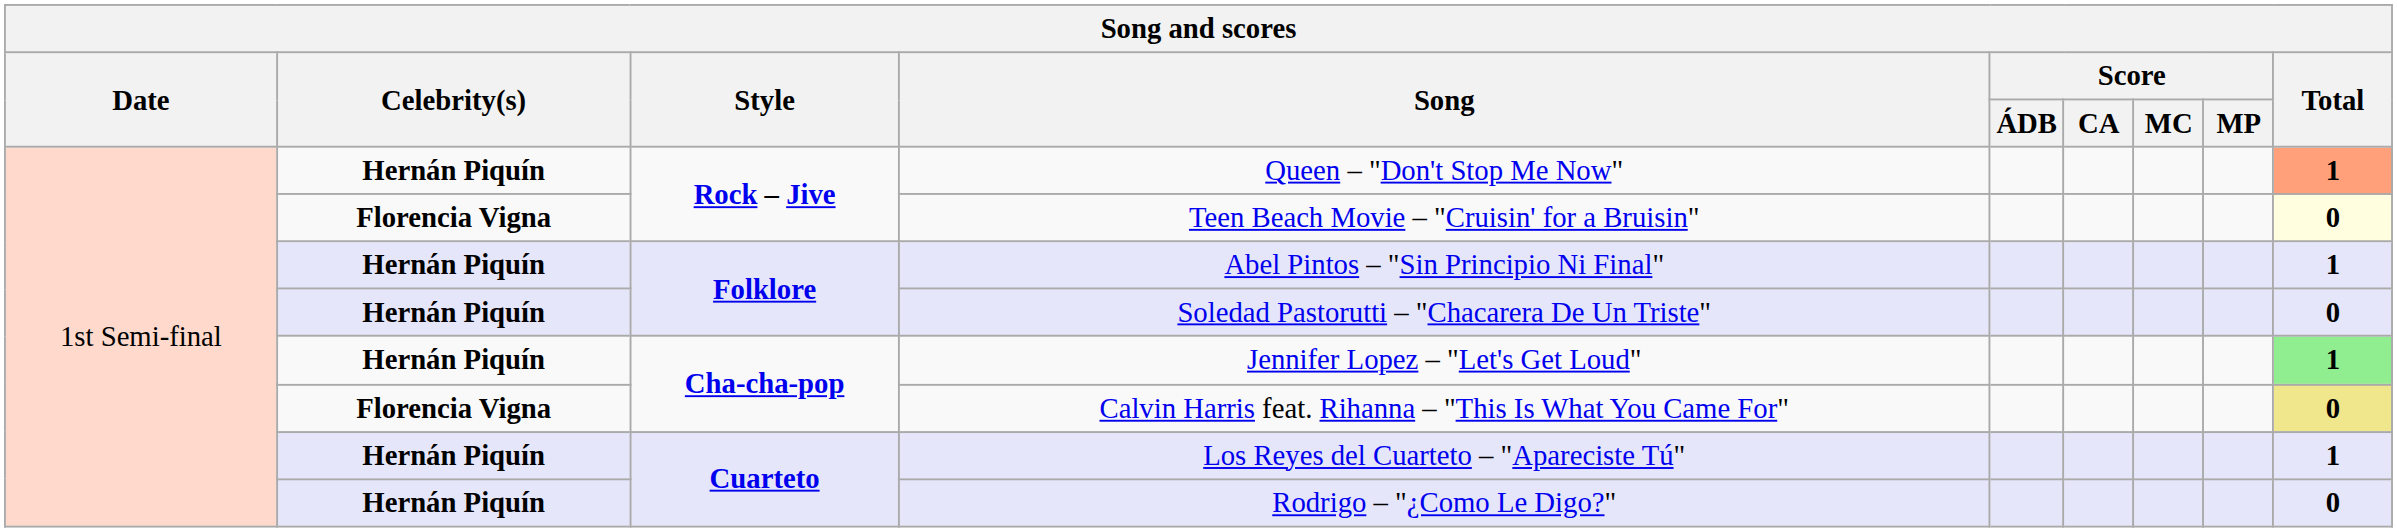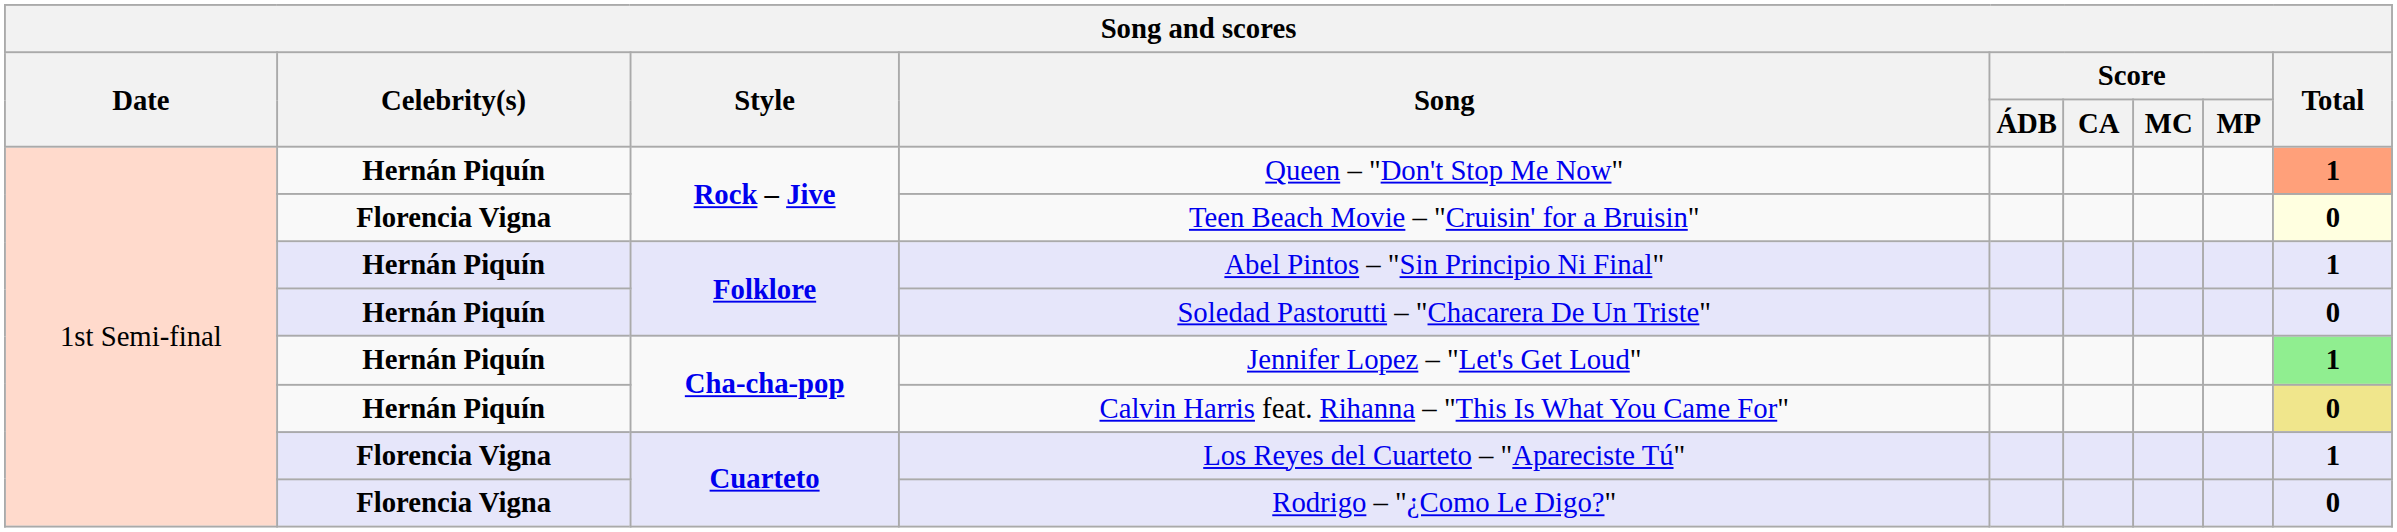(454, 407) Florencia Vigna -> (454, 407) Hernán Piquín
(454, 454) Hernán Piquín -> (454, 454) Florencia Vigna
(454, 502) Hernán Piquín -> (454, 502) Florencia Vigna
